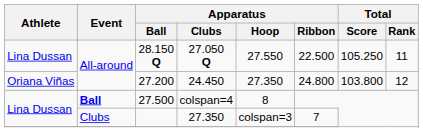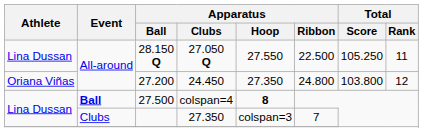(265, 100) normal -> (265, 100) bold
